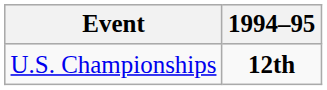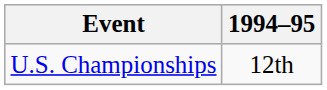(272, 63) bold -> (272, 63) normal
